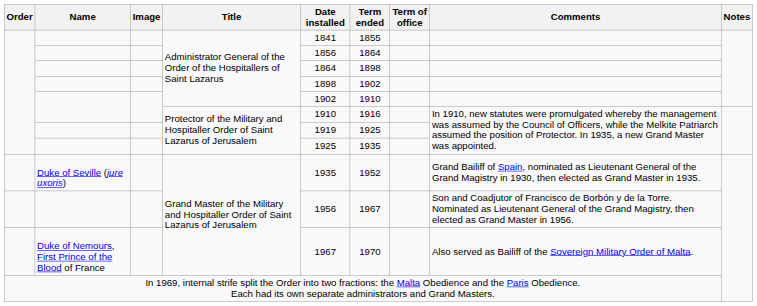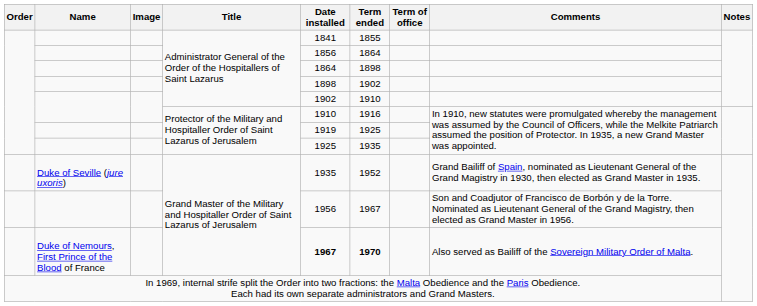(325, 251) normal -> (325, 251) bold
(370, 251) normal -> (370, 251) bold
